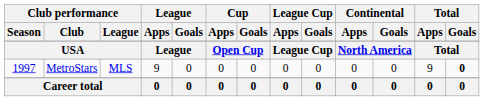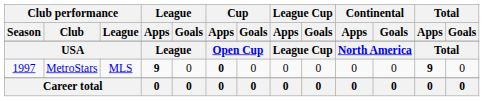(157, 68) normal -> (157, 68) bold
(221, 68) normal -> (221, 68) bold
(430, 68) normal -> (430, 68) bold
(462, 68) bold -> (462, 68) normal
